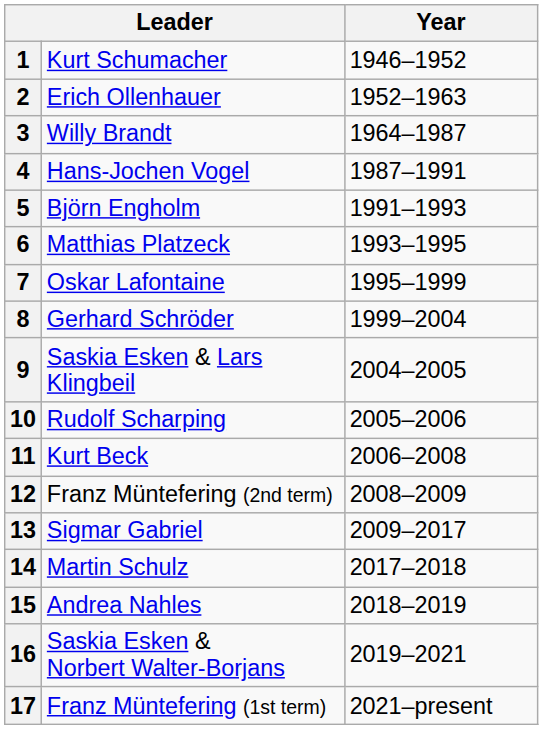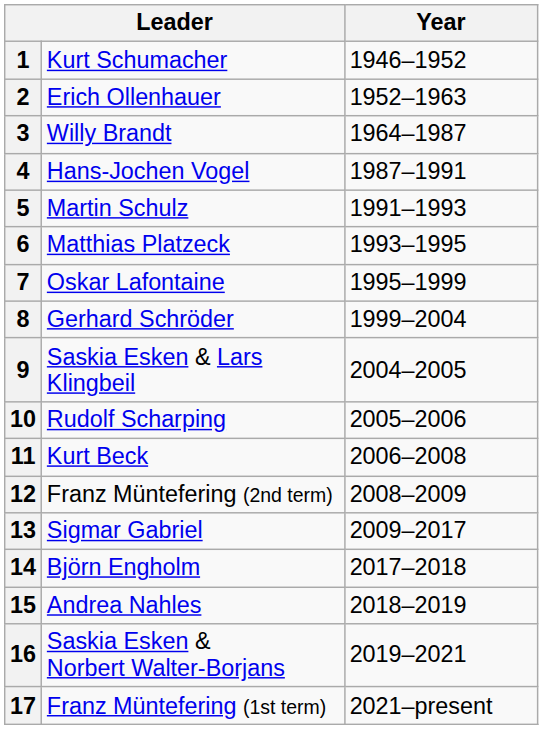(123, 208) Björn Engholm -> (118, 208) Martin Schulz
(118, 567) Martin Schulz -> (123, 567) Björn Engholm
